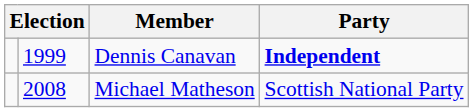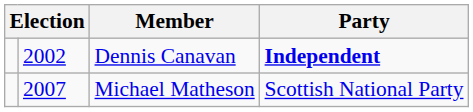(44, 55) 1999 -> (44, 55) 2002
(44, 89) 2008 -> (44, 89) 2007
